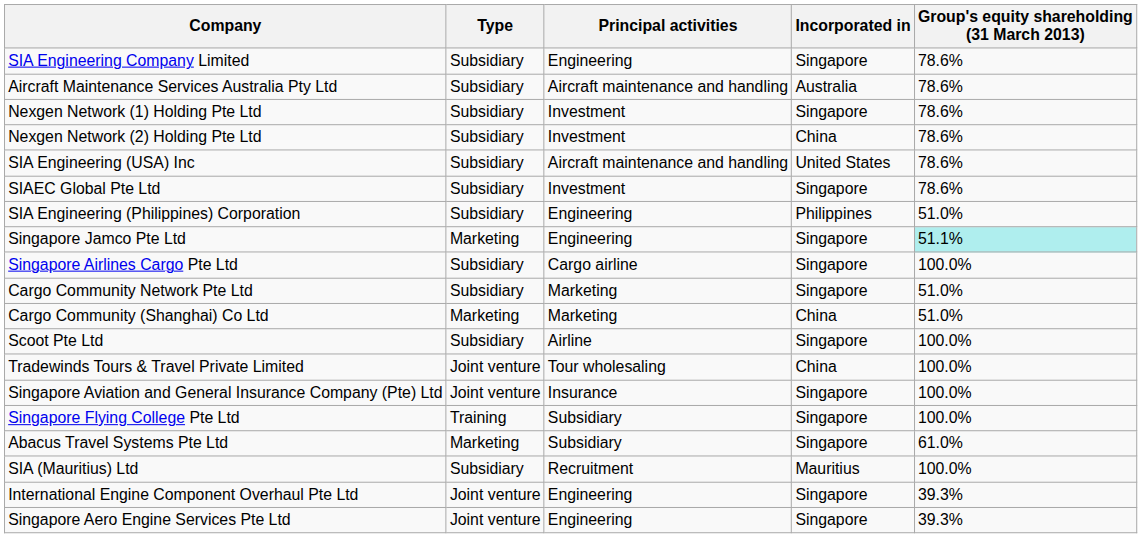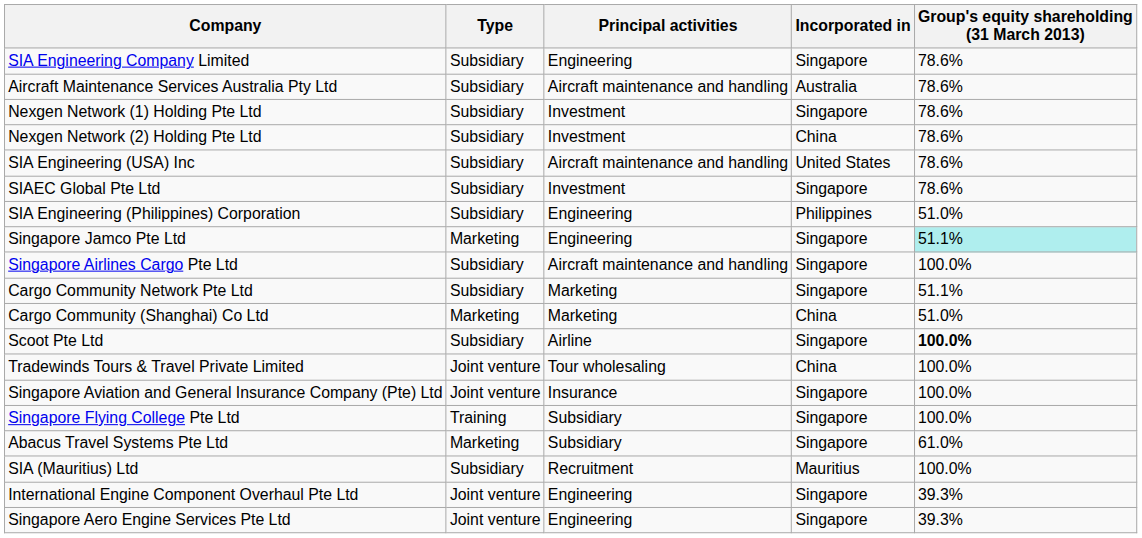(593, 264) Cargo airline -> (668, 264) Aircraft maintenance and handling
(940, 290) 51.0% -> (940, 290) 51.1%
(945, 341) normal -> (945, 341) bold
